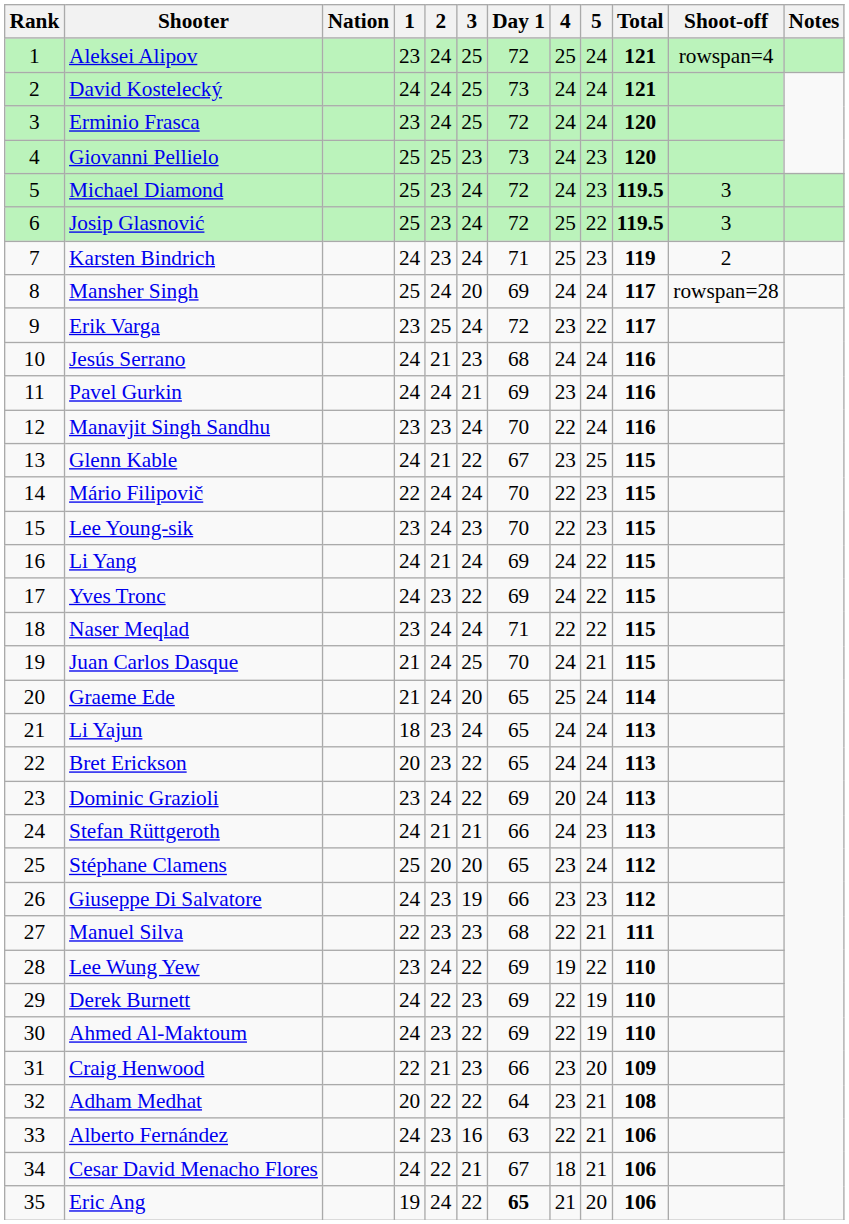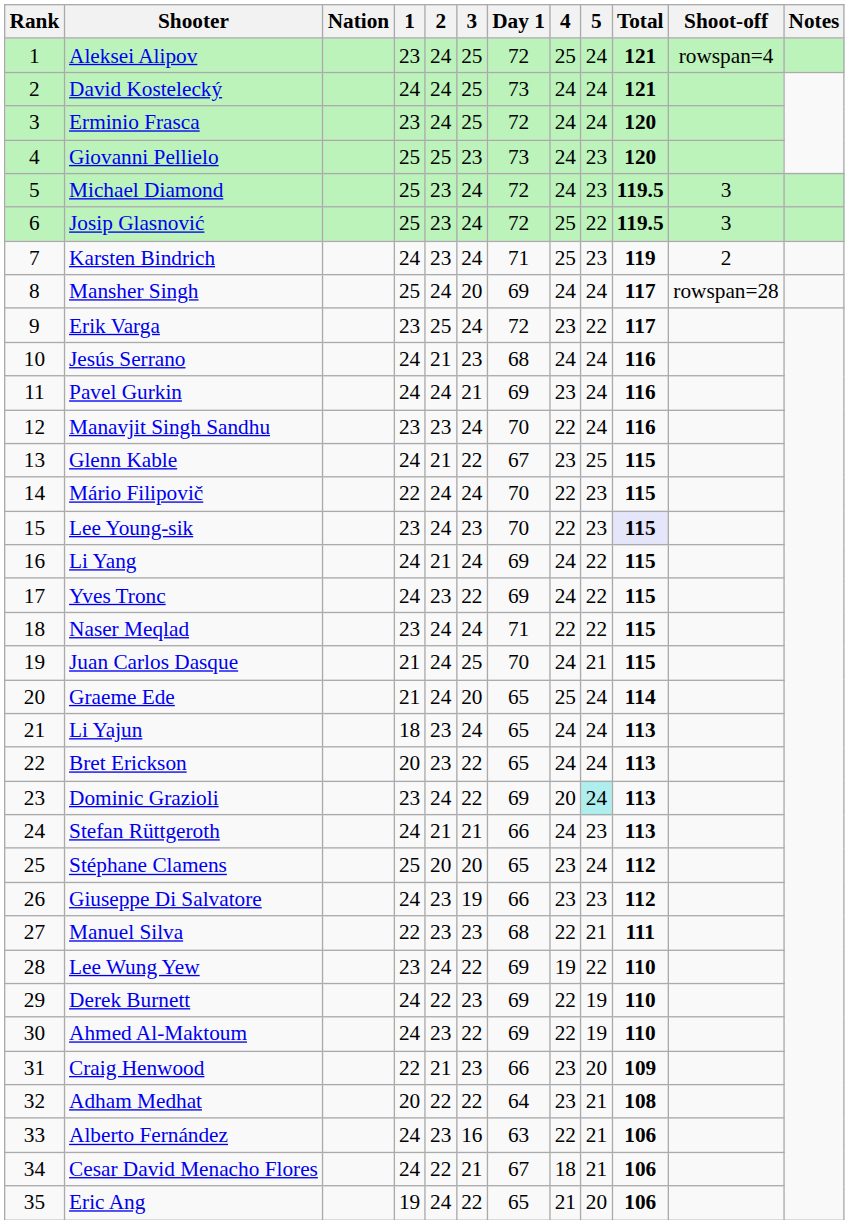(640, 527) no background -> (640, 527) lavender background
(596, 797) no background -> (596, 797) paleturquoise background
(519, 1202) bold -> (519, 1202) normal
